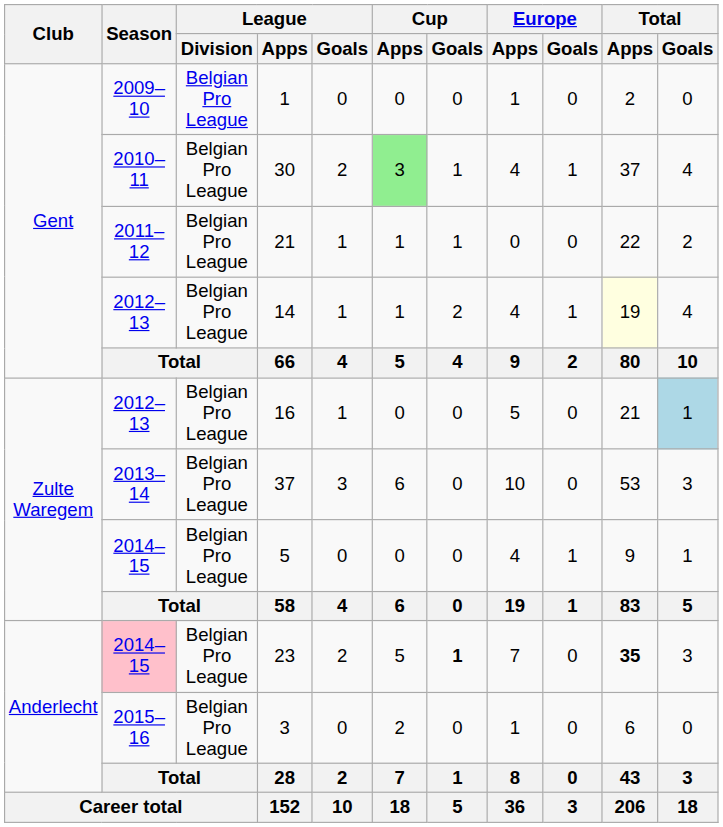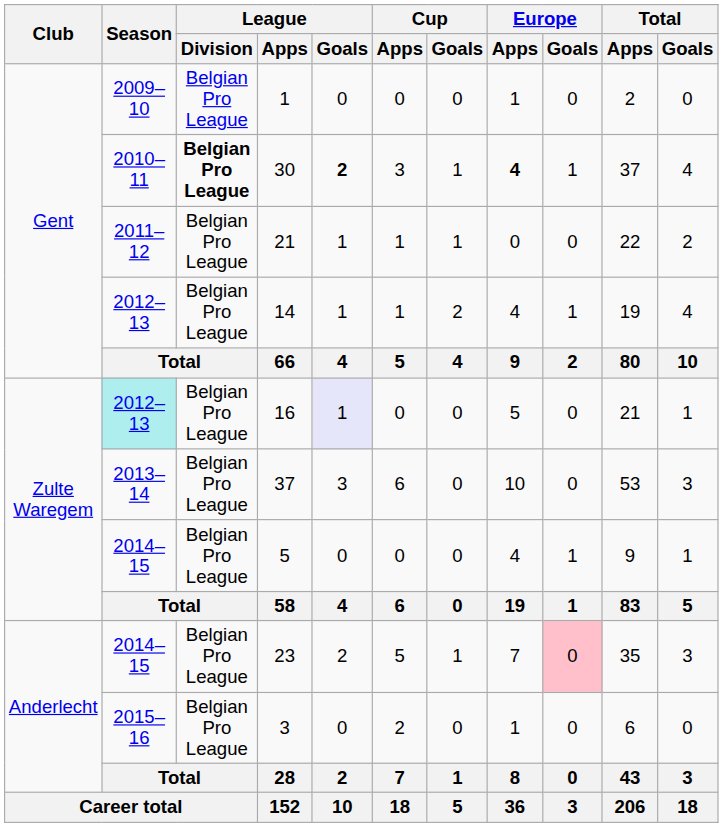(217, 170) normal -> (217, 170) bold
(342, 170) normal -> (342, 170) bold
(400, 170) lightgreen background -> (400, 170) no background
(515, 170) normal -> (515, 170) bold
(630, 312) lightyellow background -> (630, 312) no background
(139, 413) no background -> (139, 413) paleturquoise background
(342, 413) no background -> (342, 413) lavender background
(688, 413) lightblue background -> (688, 413) no background
(139, 656) pink background -> (139, 656) no background
(457, 656) bold -> (457, 656) normal
(572, 656) no background -> (572, 656) pink background
(630, 656) bold -> (630, 656) normal
